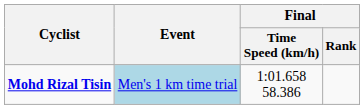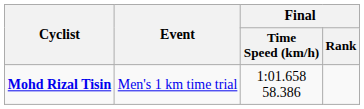(178, 85) lightblue background -> (178, 85) no background
